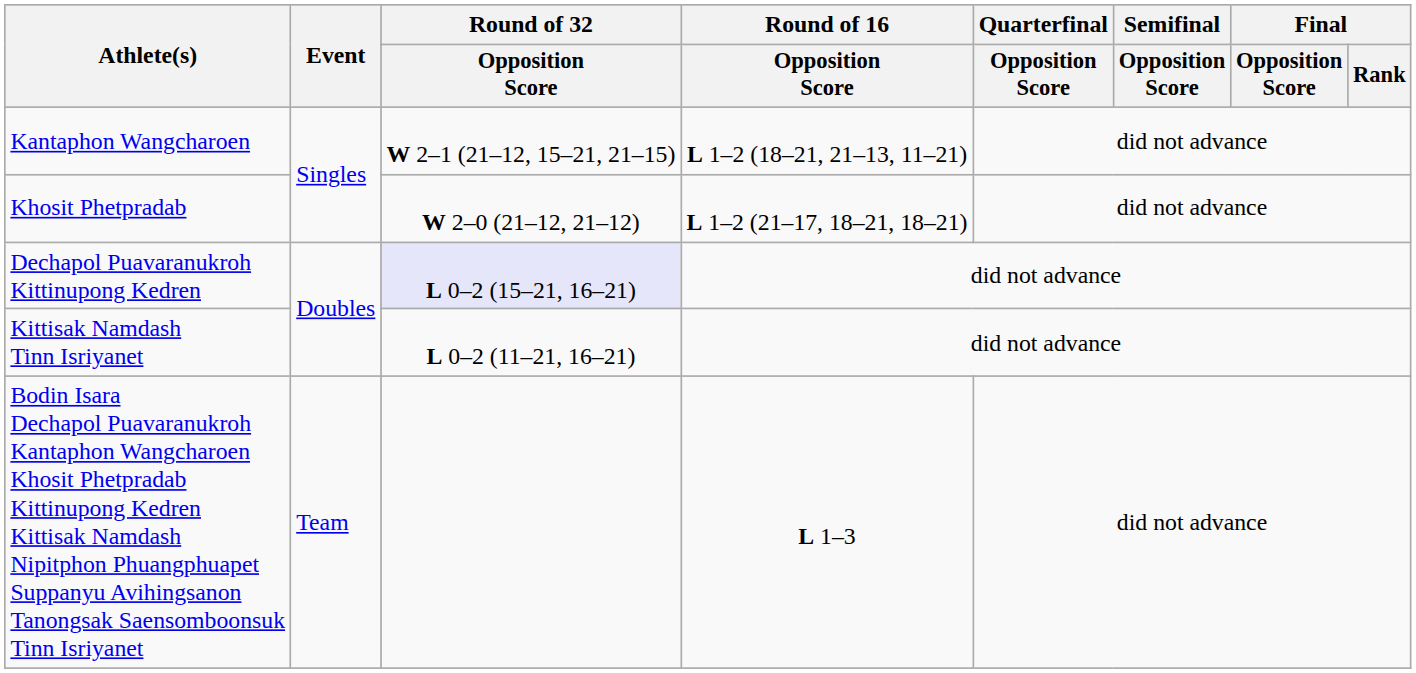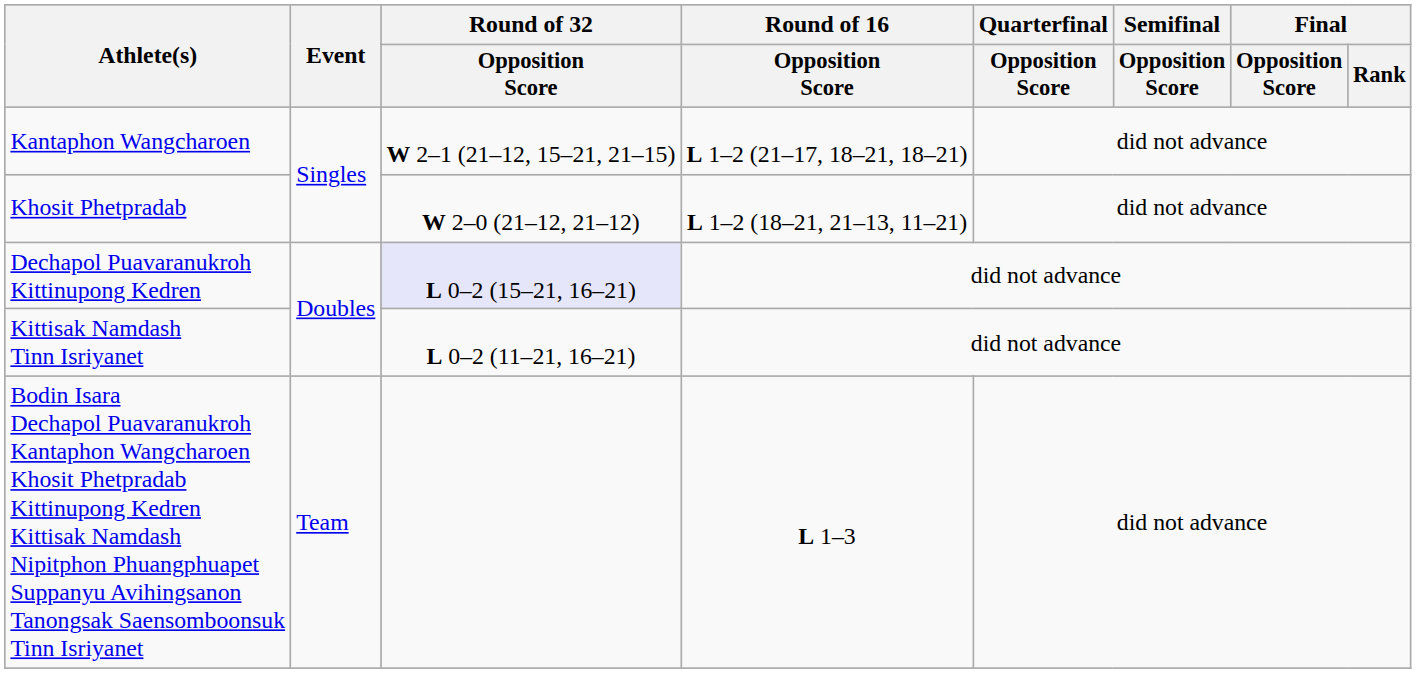(827, 155) L 1–2 (18–21, 21–13, 11–21) -> (827, 155) L 1–2 (21–17, 18–21, 18–21)
(827, 222) L 1–2 (21–17, 18–21, 18–21) -> (827, 222) L 1–2 (18–21, 21–13, 11–21)
